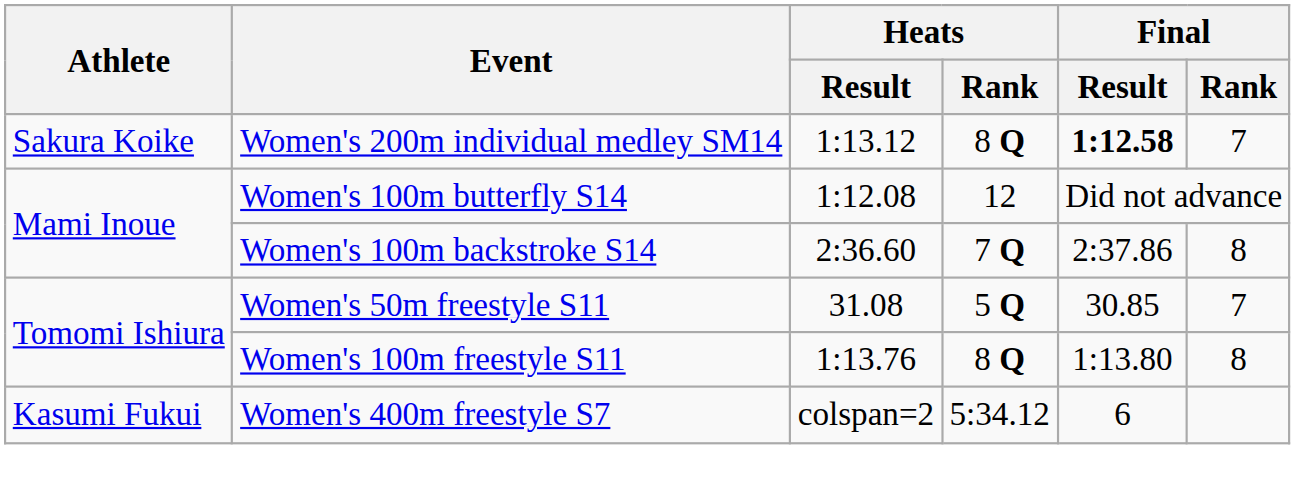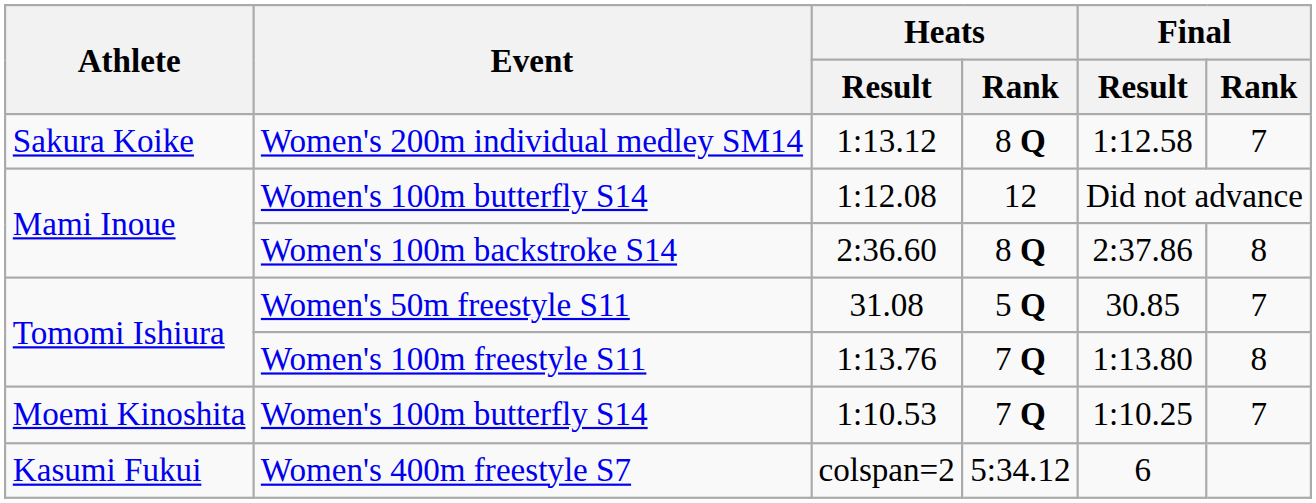(1122, 141) bold -> (1143, 141) normal
(1000, 250) 7 Q -> (1020, 250) 8 Q
(1000, 359) 8 Q -> (1020, 359) 7 Q
+ row: (887, 414)
